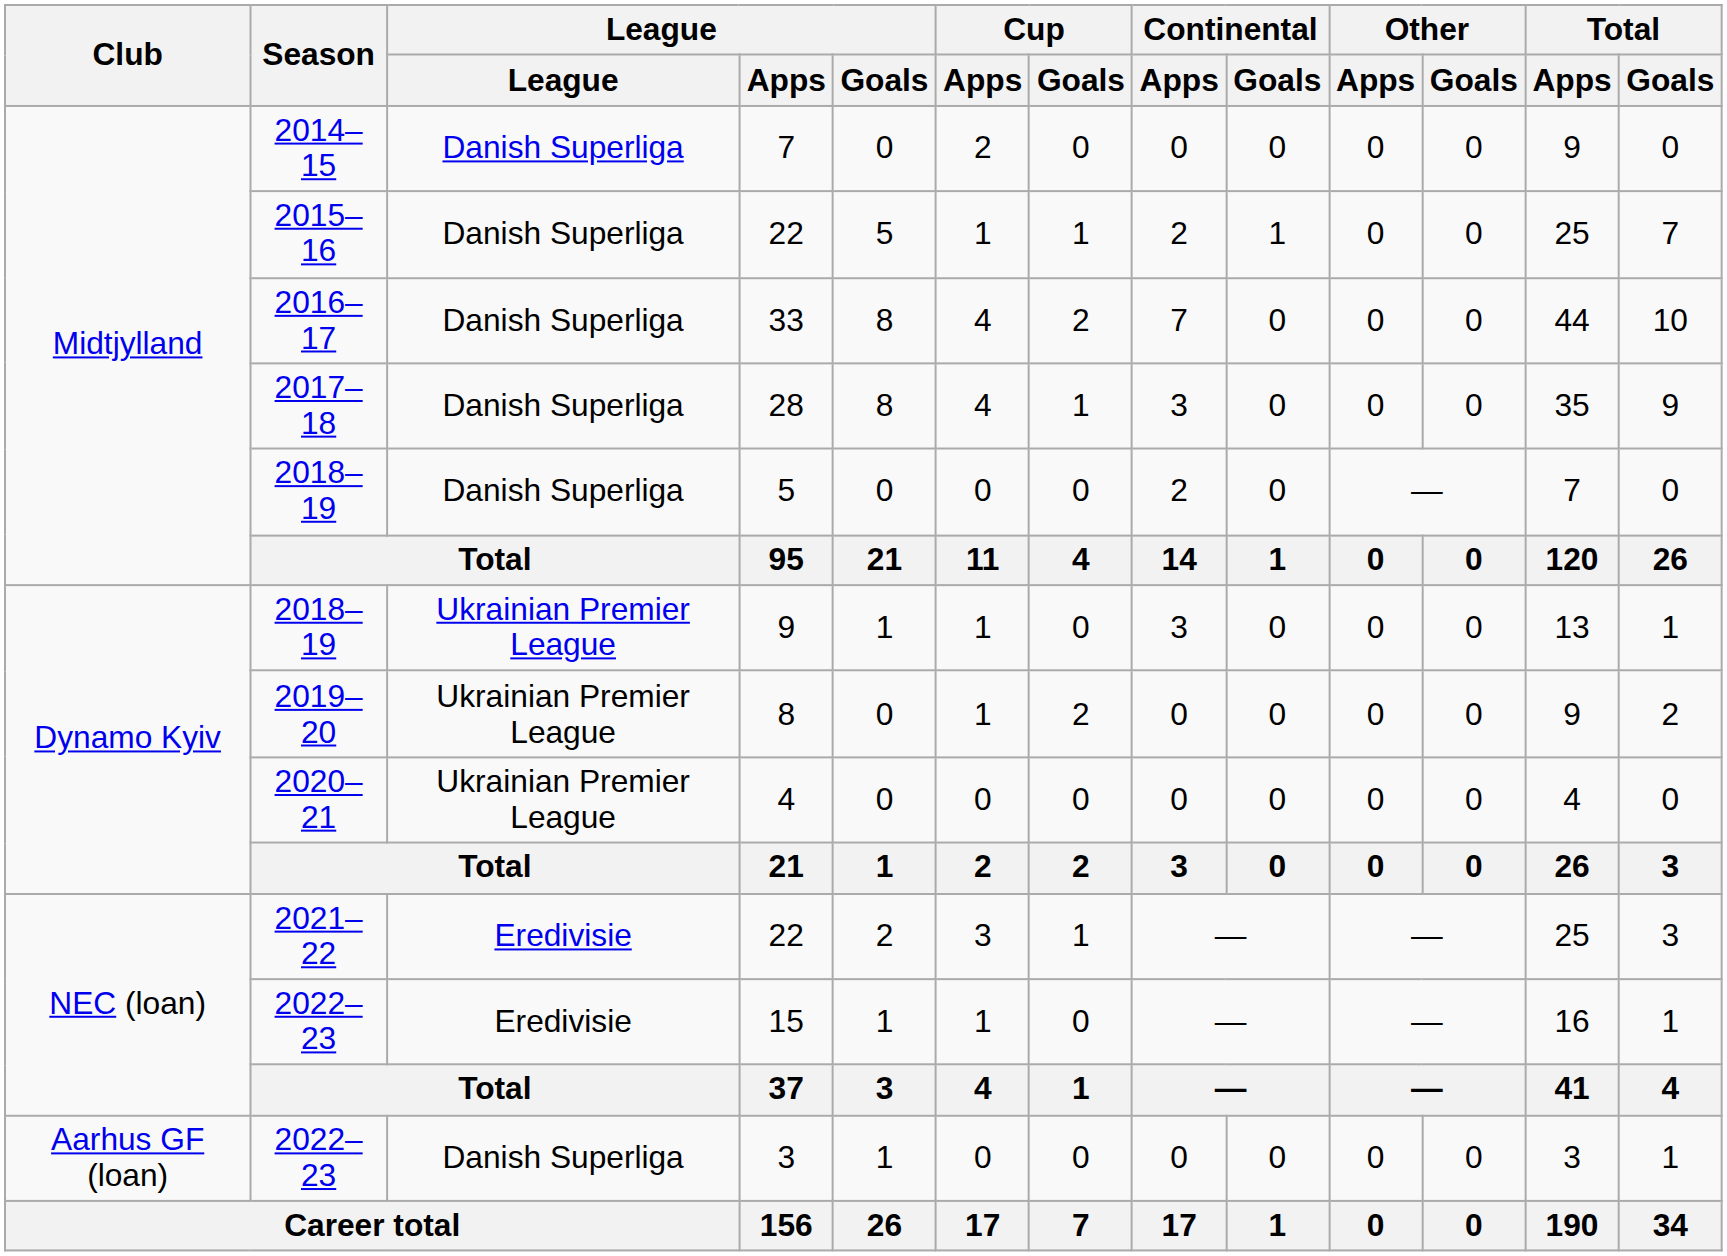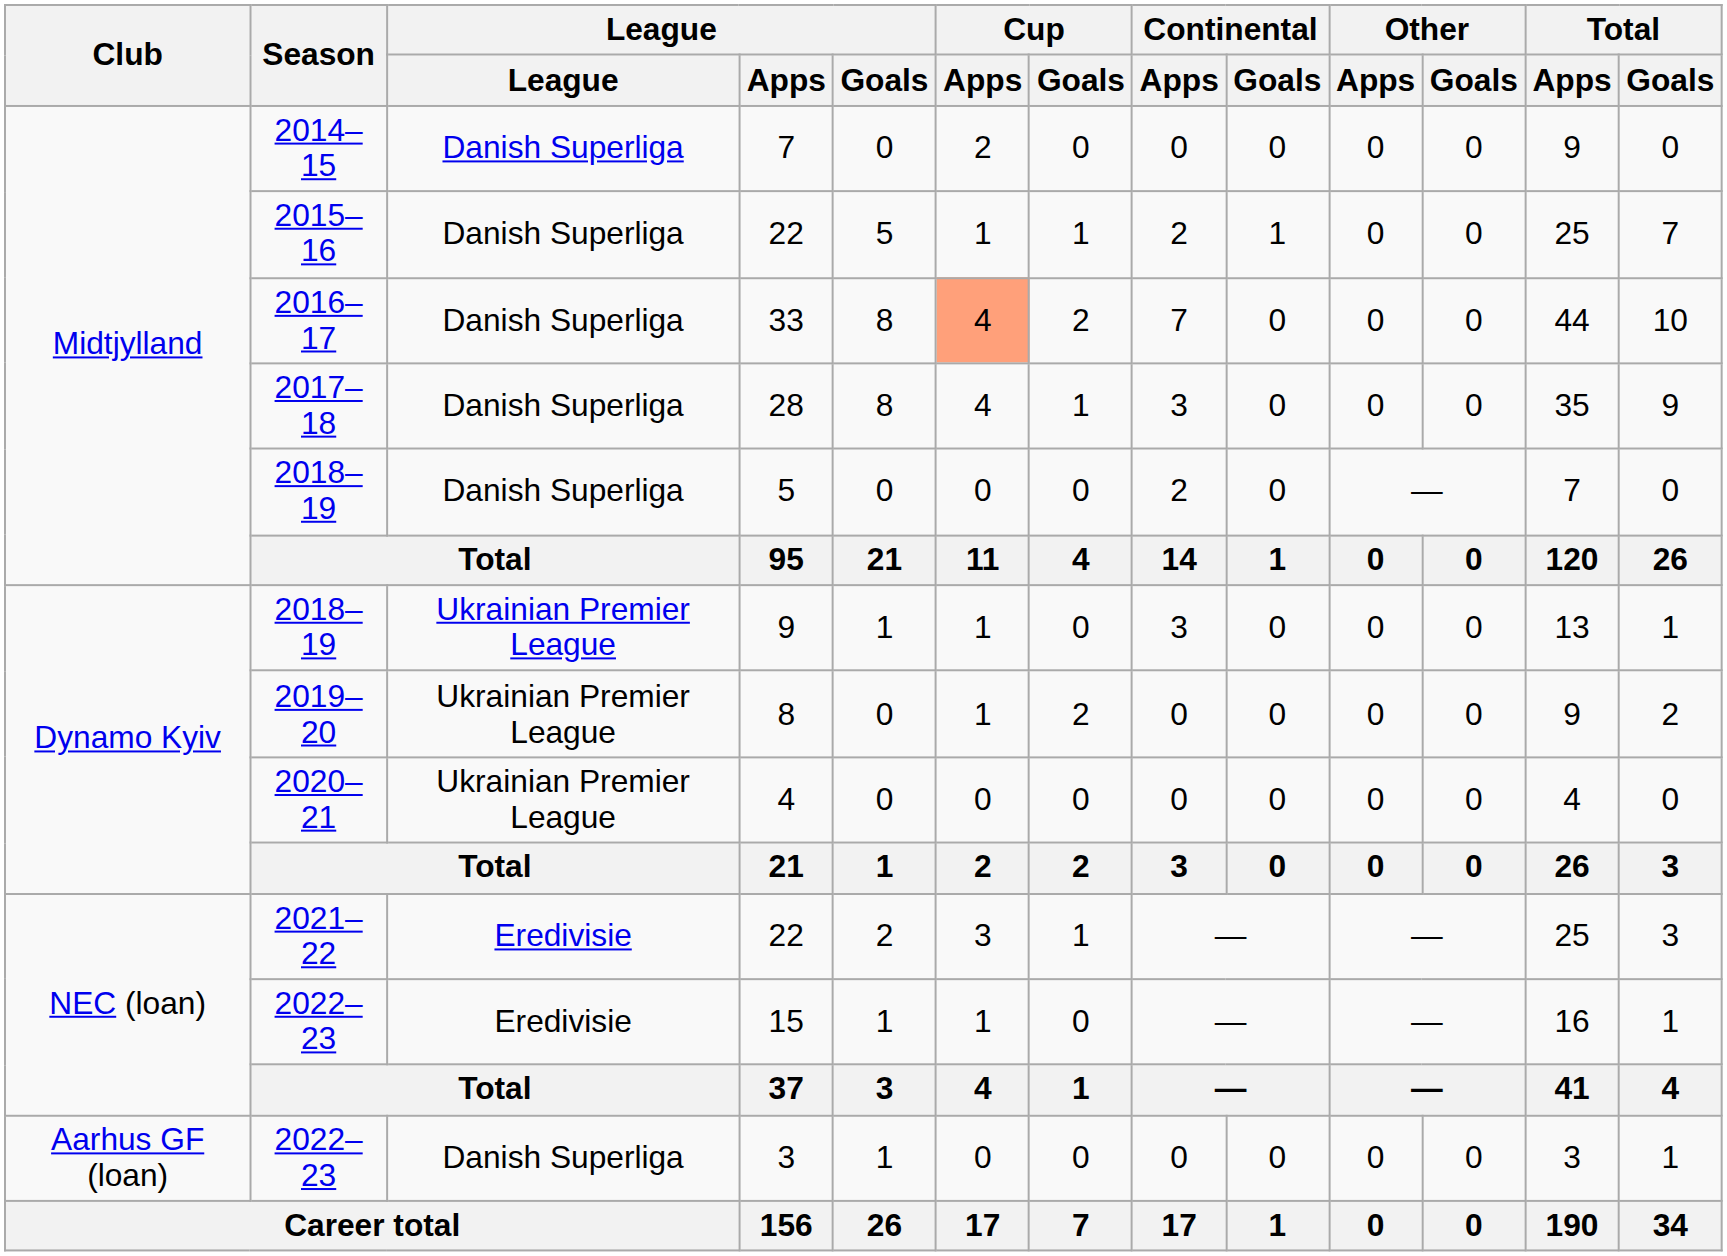(983, 319) no background -> (983, 319) lightsalmon background
